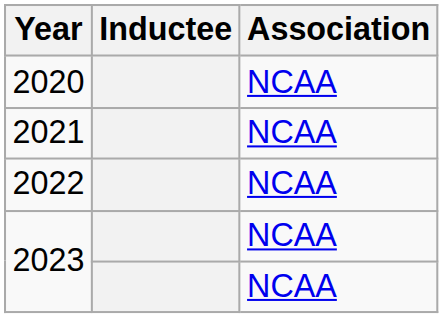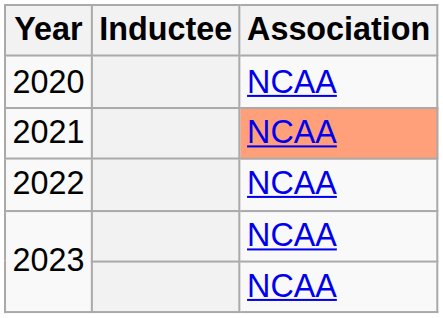(292, 132) no background -> (292, 132) lightsalmon background
